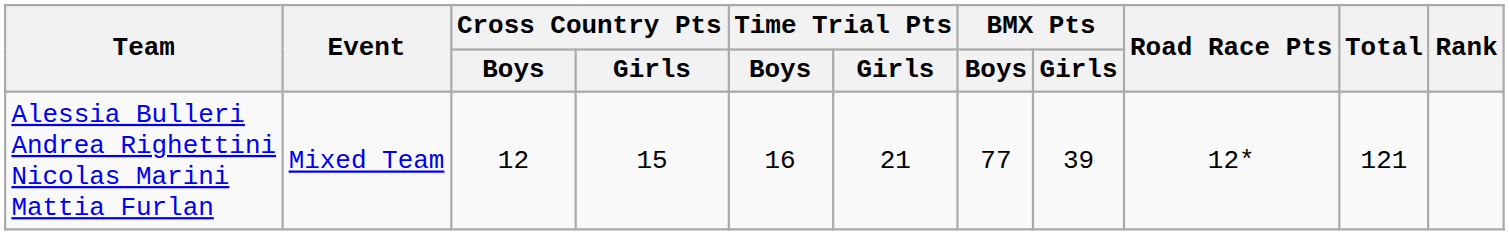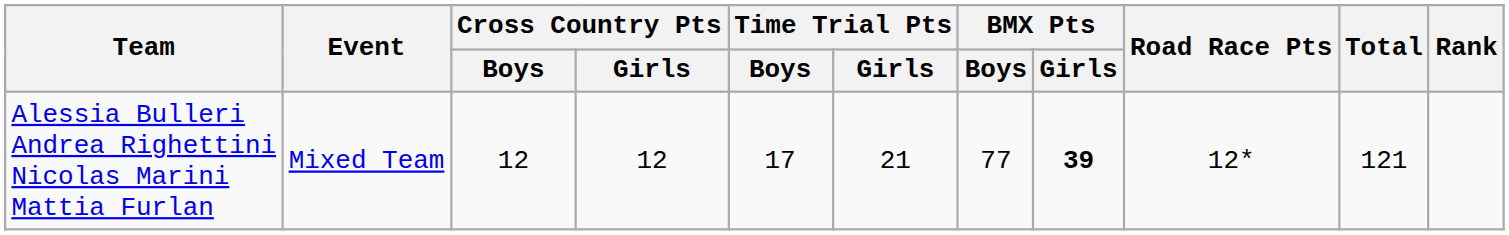(652, 161) 15 -> (652, 161) 12
(780, 161) 16 -> (780, 161) 17
(1079, 161) normal -> (1079, 161) bold
